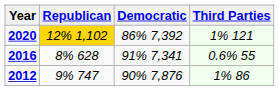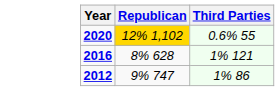- column: (152, 15)
(232, 35) 1% 121 -> (232, 35) 0.6% 55
(232, 56) 0.6% 55 -> (232, 56) 1% 121
